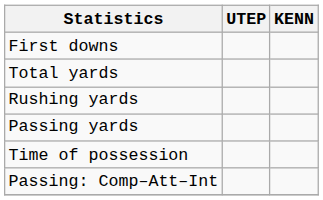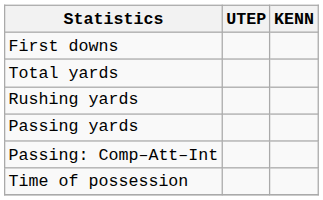rows swapped: (113, 182) <-> (98, 154)
